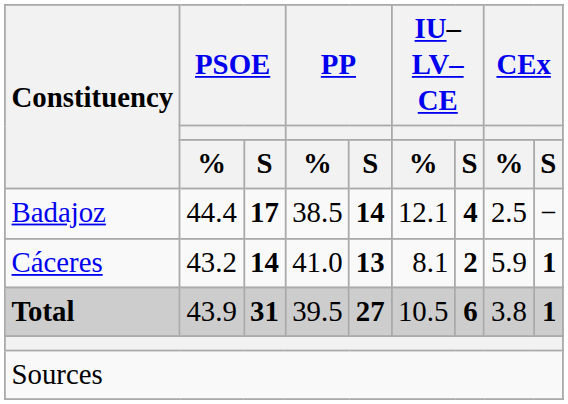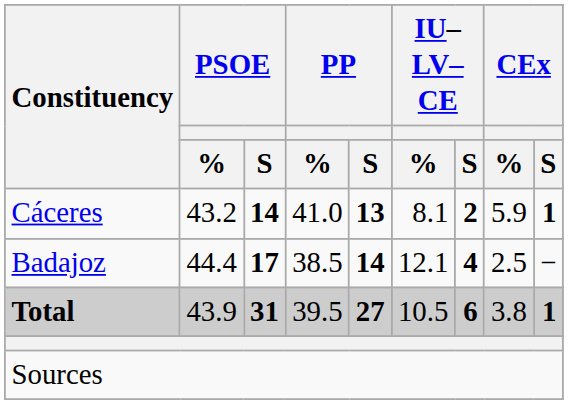rows swapped: (59, 212) <-> (57, 262)
